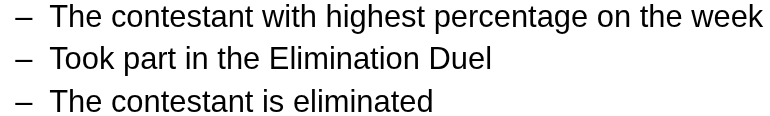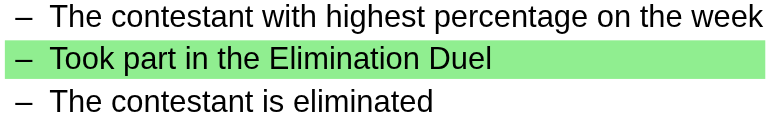(249, 59) no background -> (249, 59) lightgreen background
